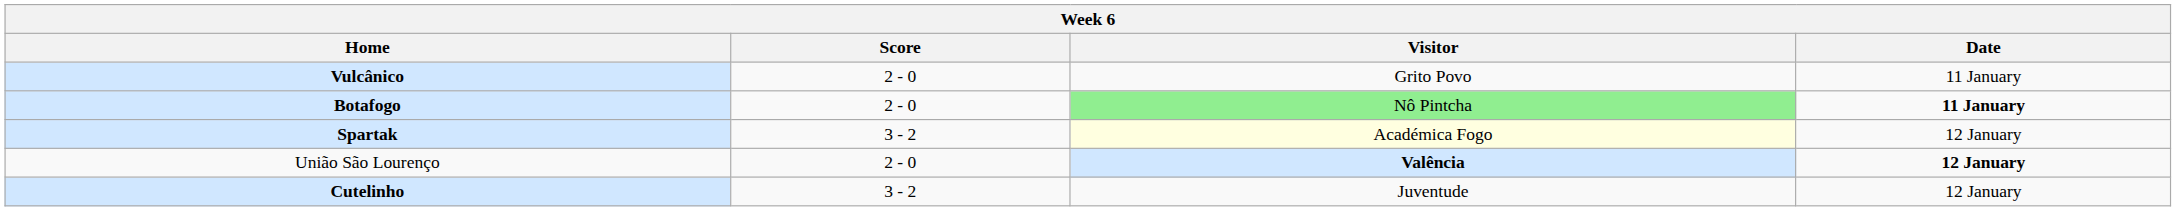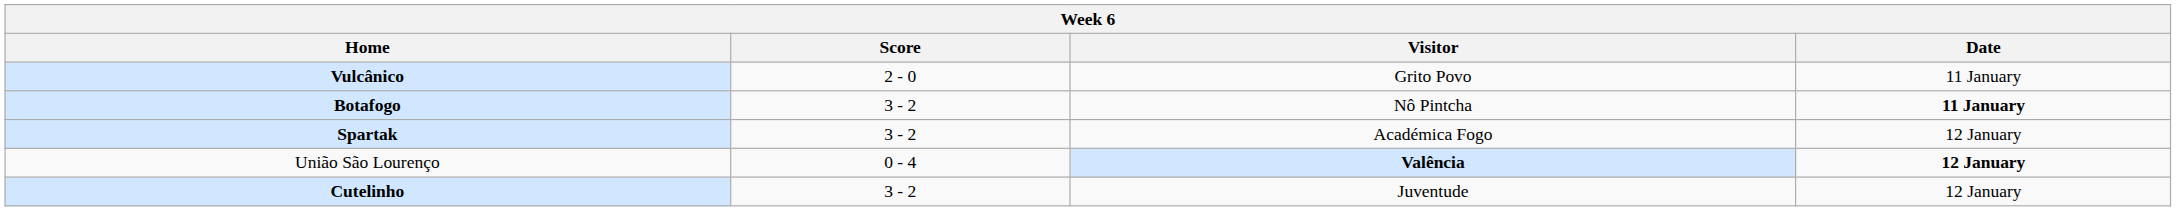(900, 105) 2 - 0 -> (900, 105) 3 - 2
(1433, 105) lightgreen background -> (1433, 105) no background
(1433, 134) lightyellow background -> (1433, 134) no background
(900, 163) 2 - 0 -> (900, 163) 0 - 4
